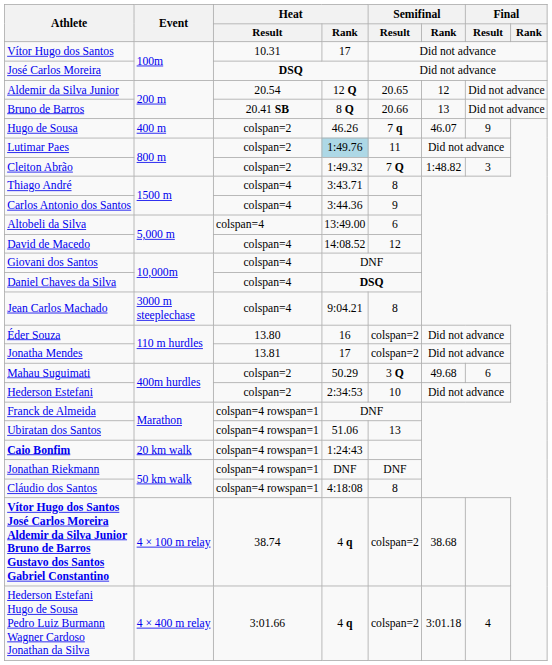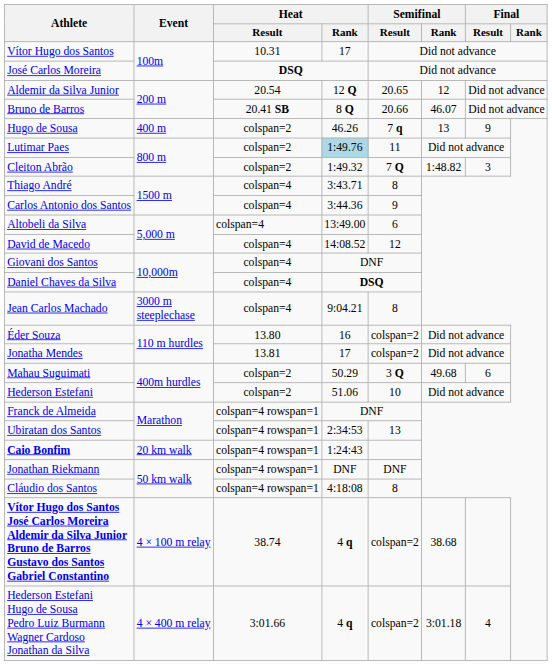(444, 109) 13 -> (444, 109) 46.07
(444, 128) 46.07 -> (444, 128) 13
(345, 392) 2:34:53 -> (345, 392) 51.06
(345, 431) 51.06 -> (345, 431) 2:34:53
